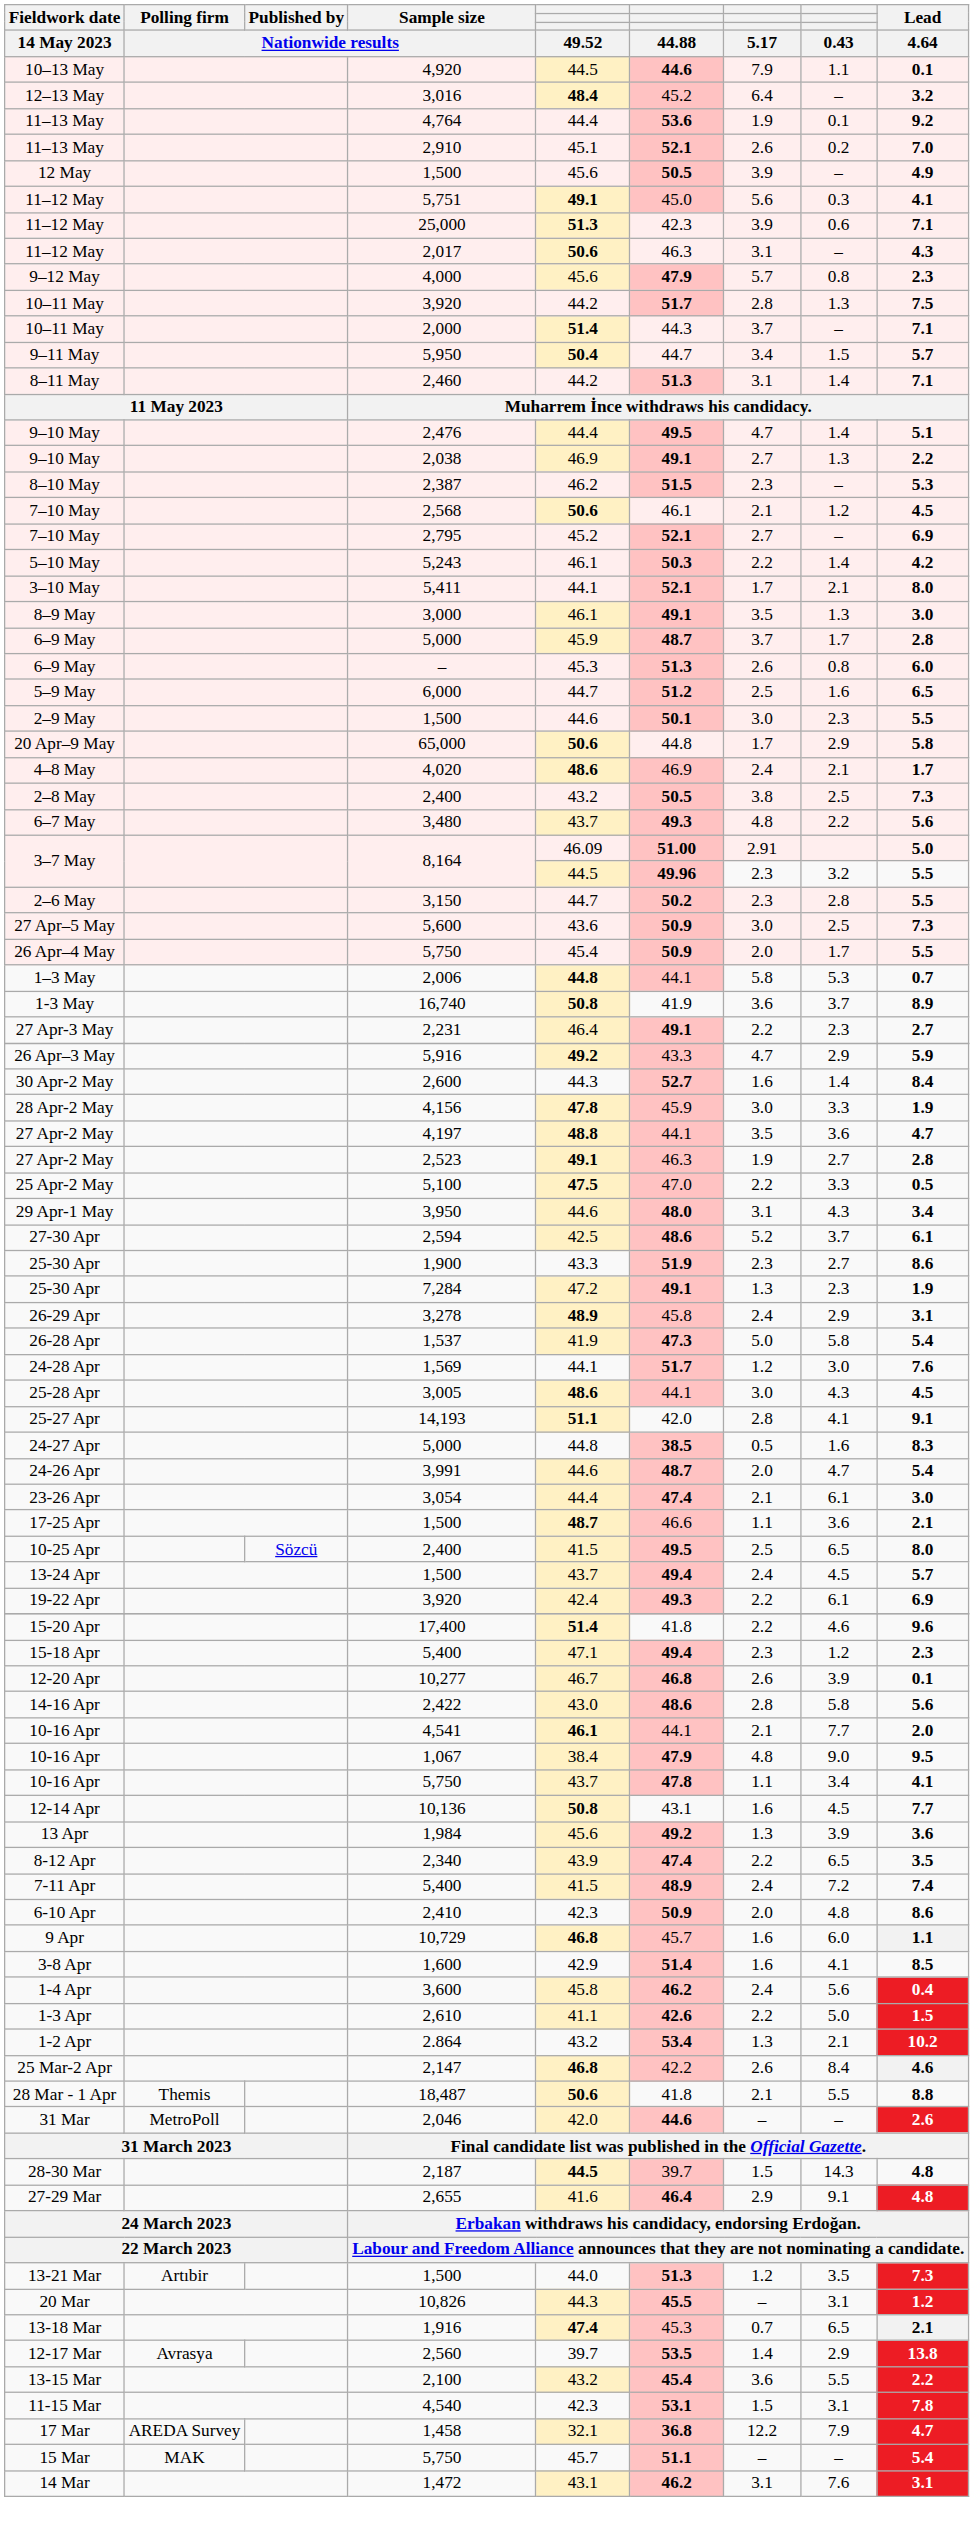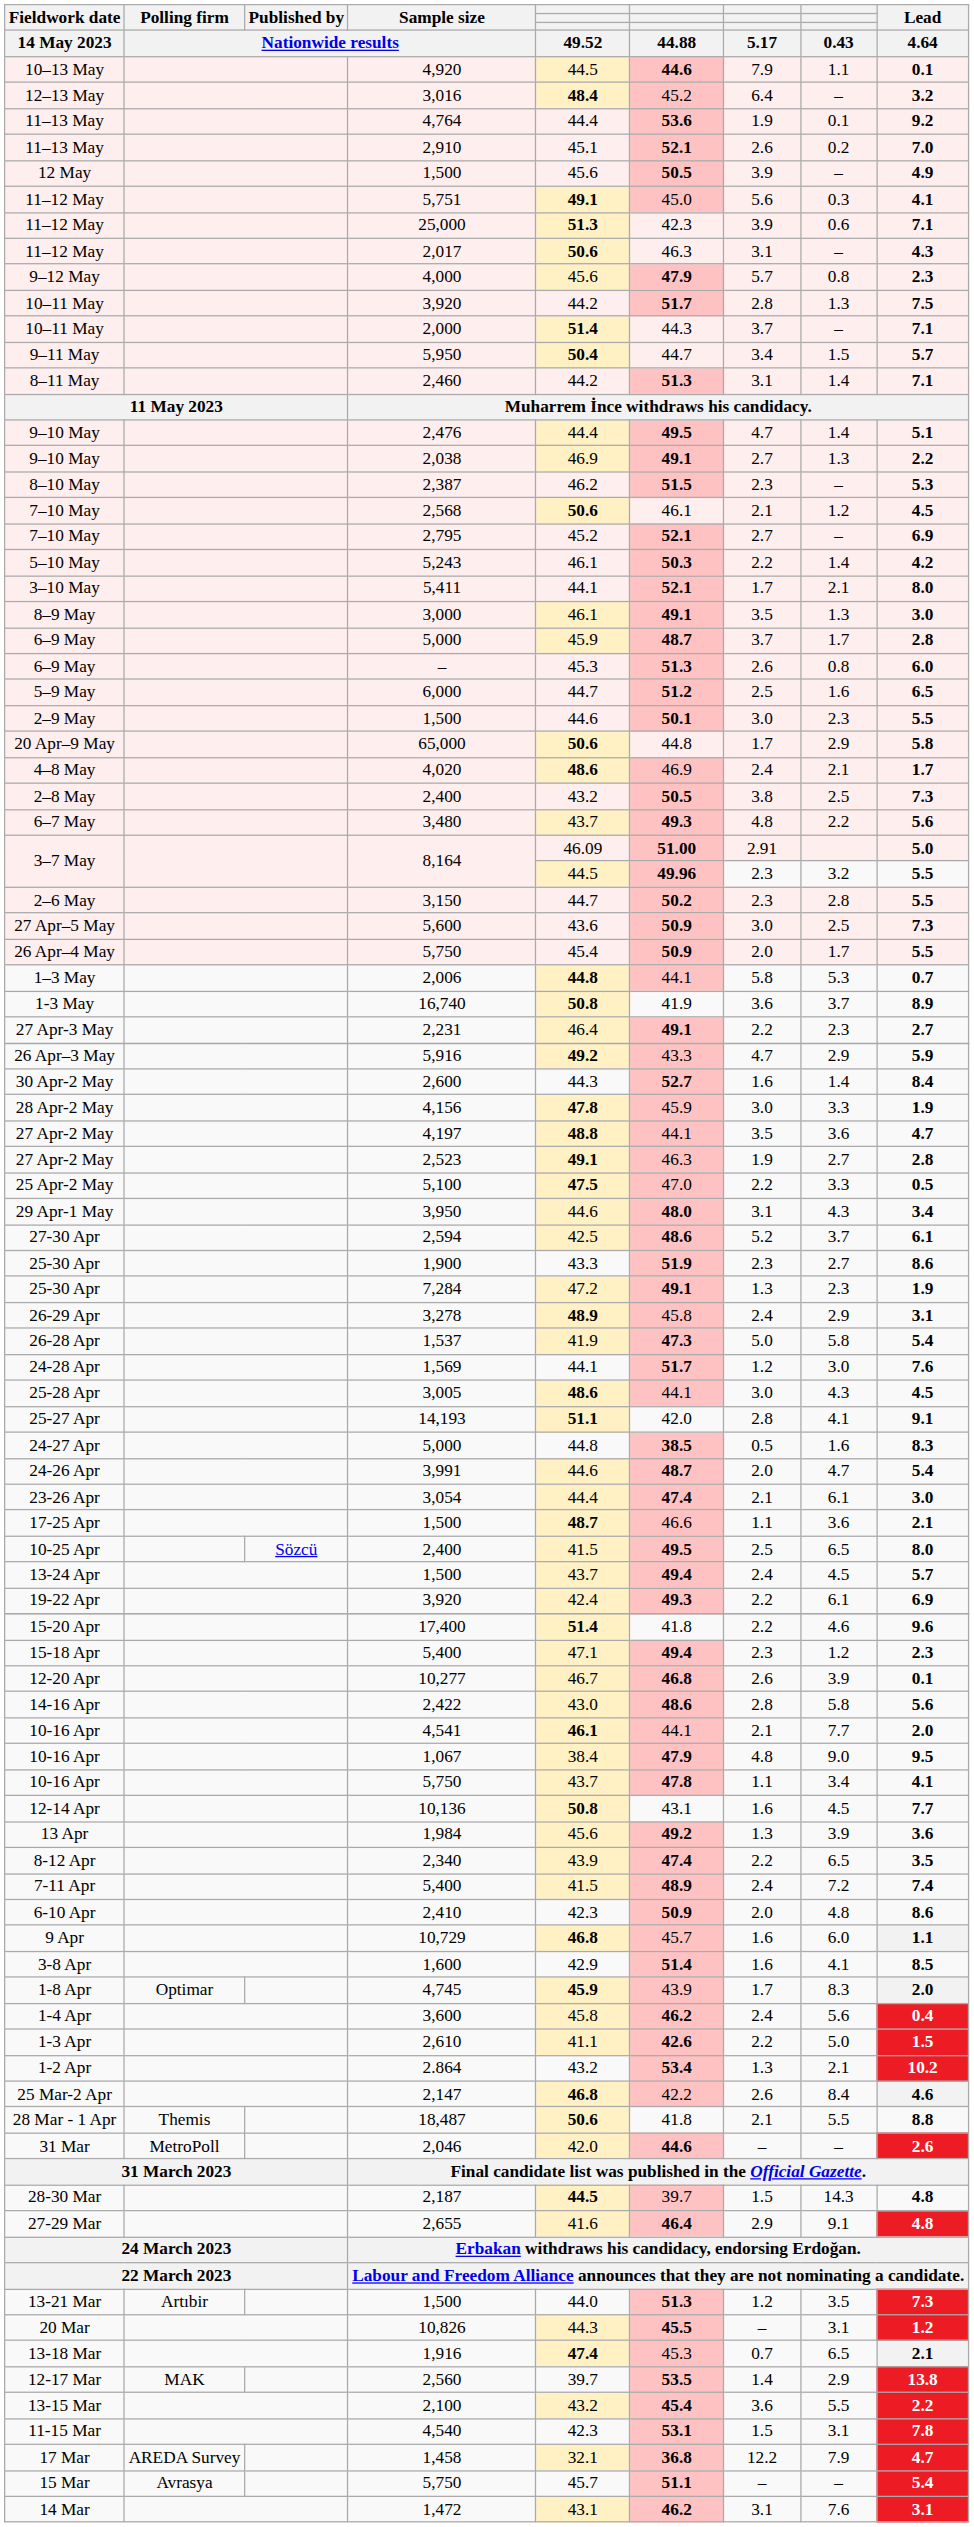+ row: (65, 1989)
(185, 2353) Avrasya -> (185, 2379) MAK
(185, 2456) MAK -> (185, 2482) Avrasya
